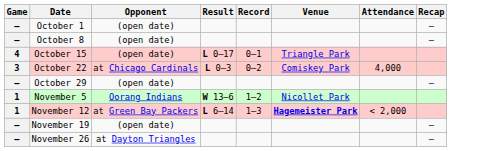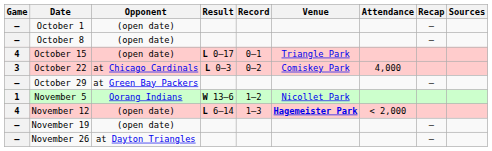+ column: (467, 11)
(146, 82) (open date) -> (146, 82) at Green Bay Packers
(17, 111) 1 -> (17, 111) 4
(146, 111) at Green Bay Packers -> (146, 111) (open date)
